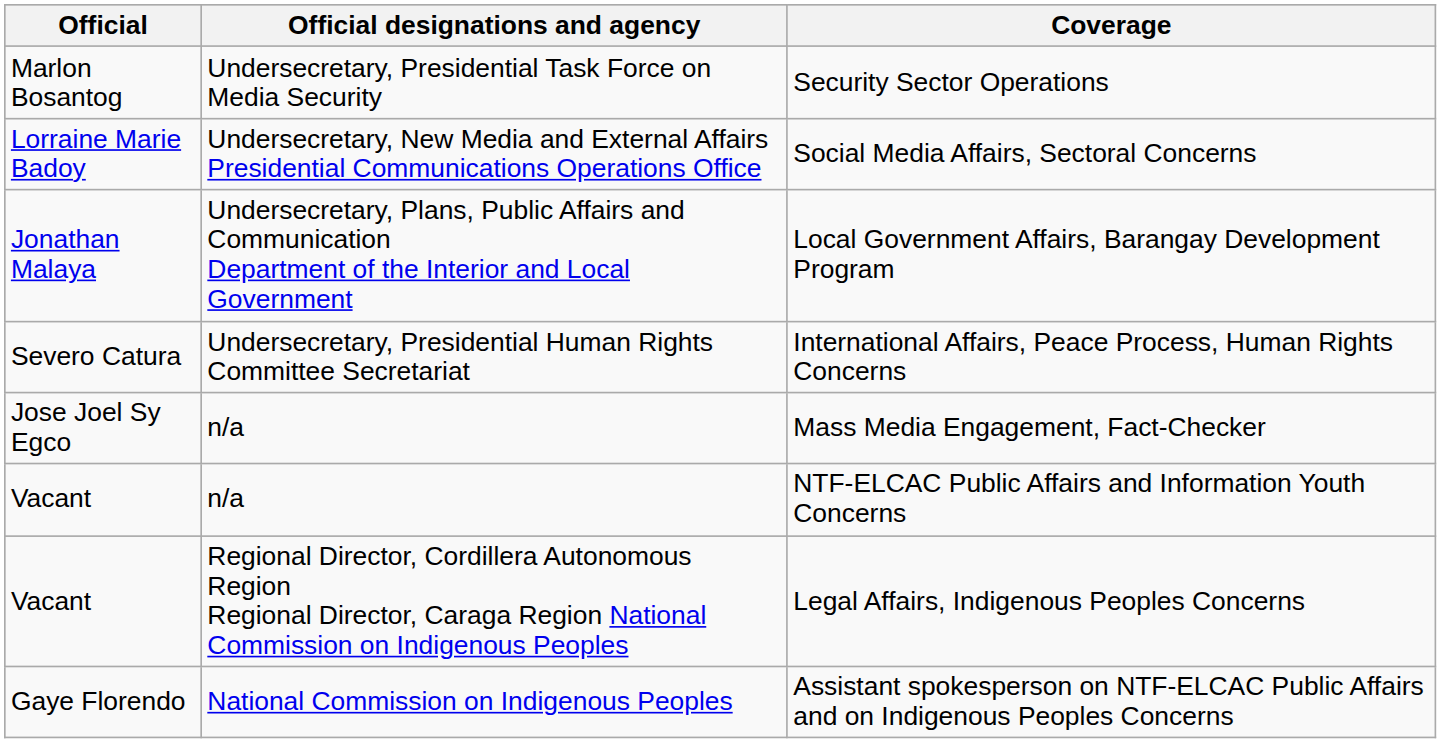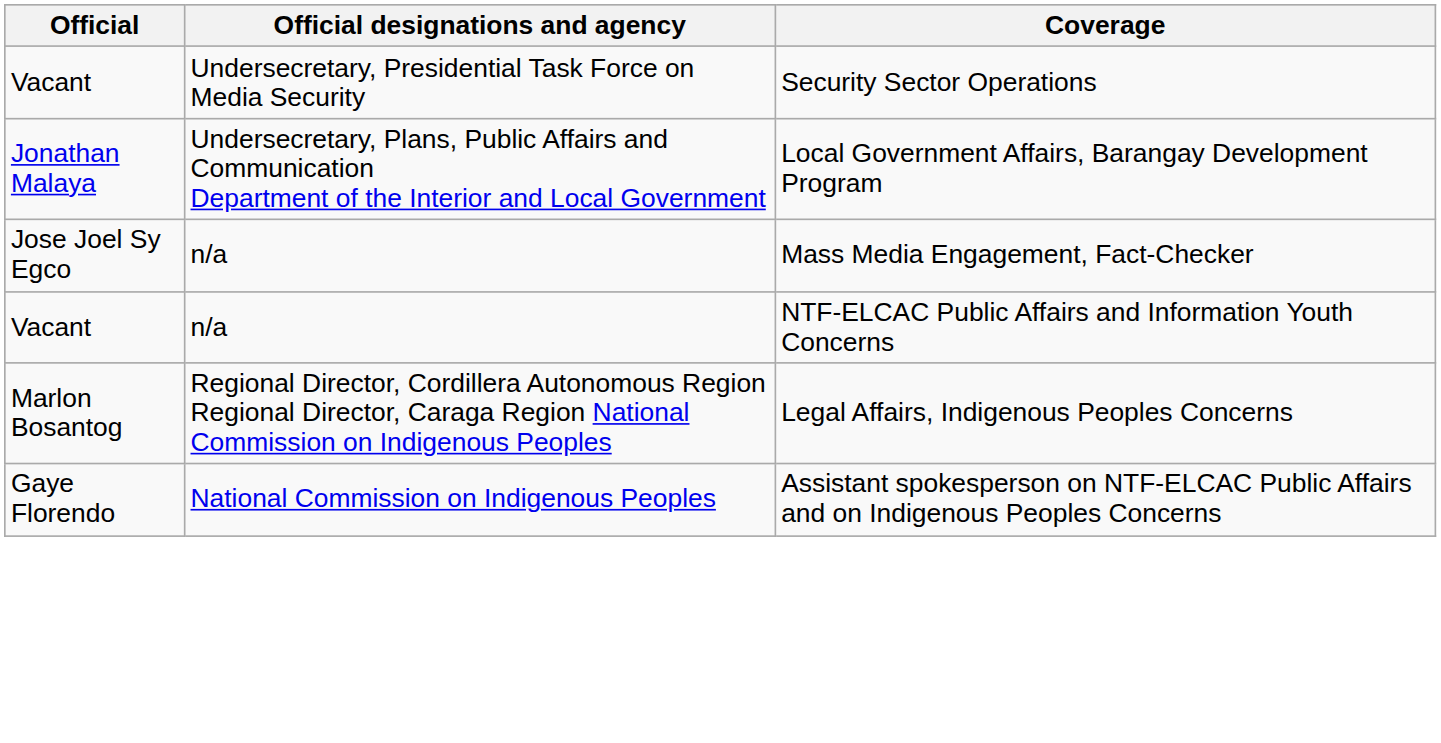(67, 82) Marlon Bosantog -> (51, 82) Vacant
- row: (1025, 153)
- row: (1093, 356)
(51, 600) Vacant -> (67, 412) Marlon Bosantog
